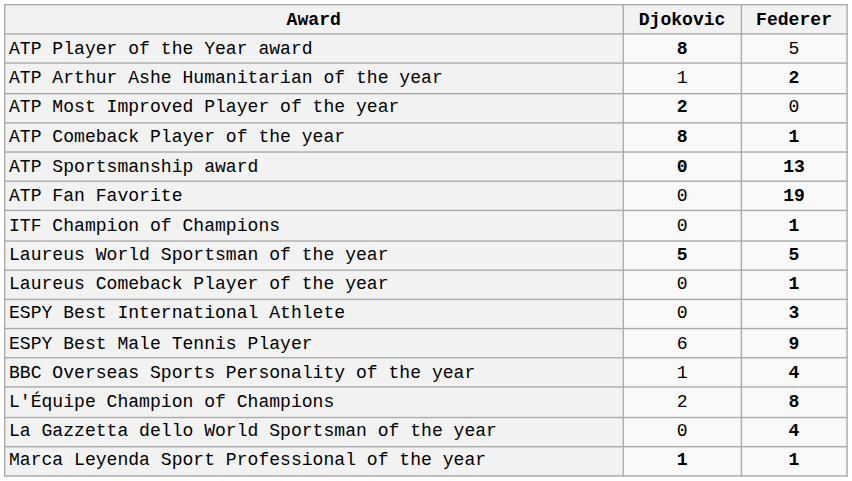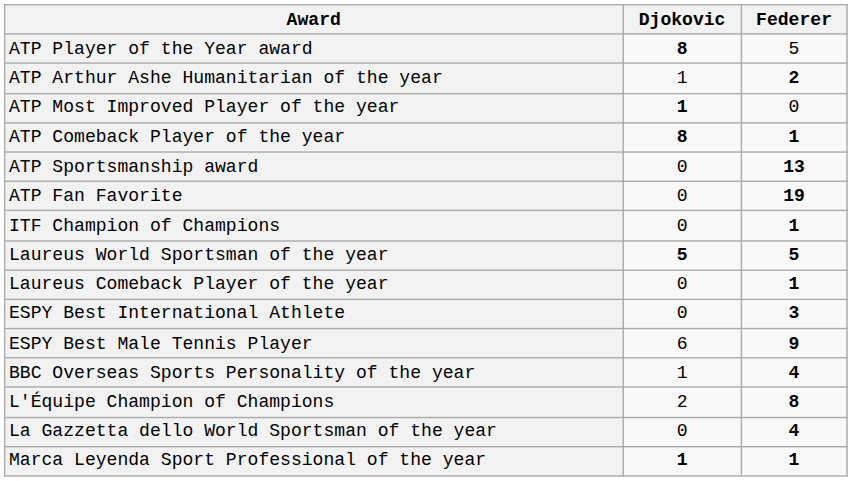(682, 108) 2 -> (682, 108) 1
(682, 167) bold -> (682, 167) normal
